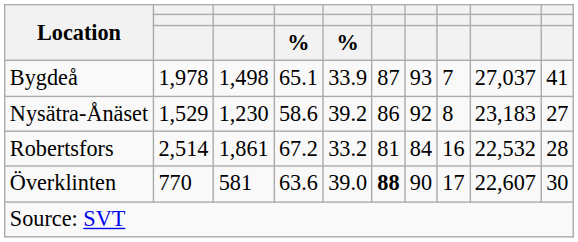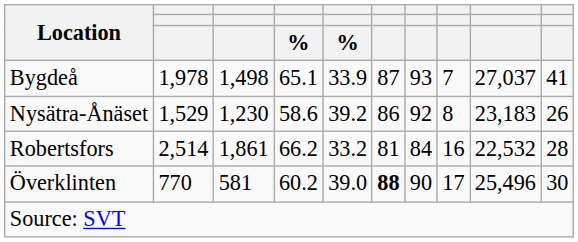(557, 113) 27 -> (557, 113) 26
(298, 148) 67.2 -> (298, 148) 66.2
(298, 183) 63.6 -> (298, 183) 60.2
(505, 183) 22,607 -> (505, 183) 25,496
